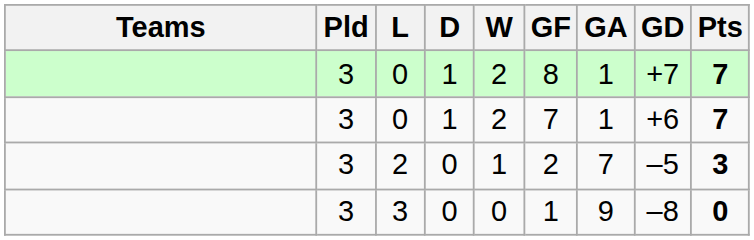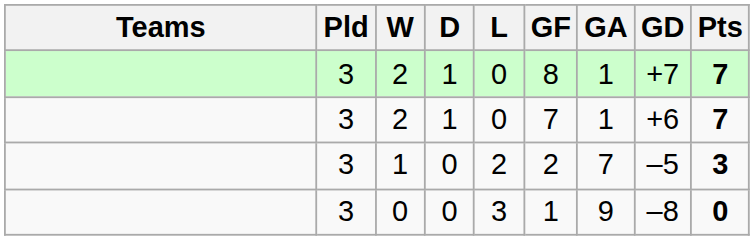columns swapped: (499, 27) <-> (400, 27)
